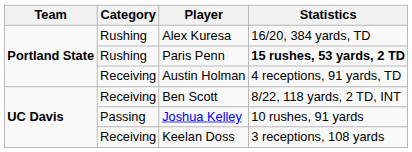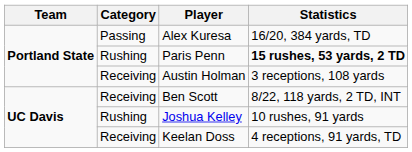(124, 35) Rushing -> (123, 35) Passing
(326, 76) 4 receptions, 91 yards, TD -> (318, 76) 3 receptions, 108 yards
(123, 116) Passing -> (124, 116) Rushing
(318, 137) 3 receptions, 108 yards -> (326, 137) 4 receptions, 91 yards, TD
